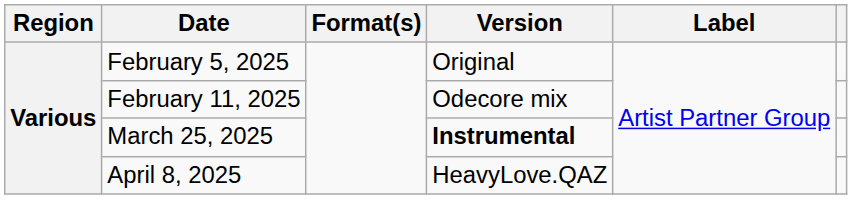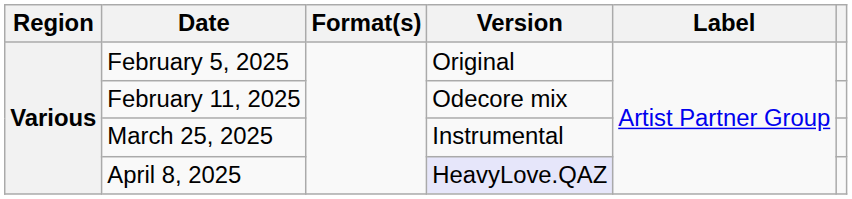(504, 136) bold -> (498, 136) normal
(520, 174) no background -> (520, 174) lavender background
